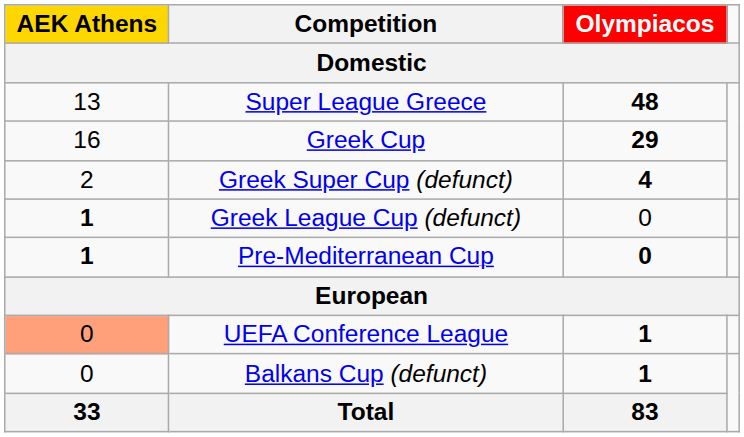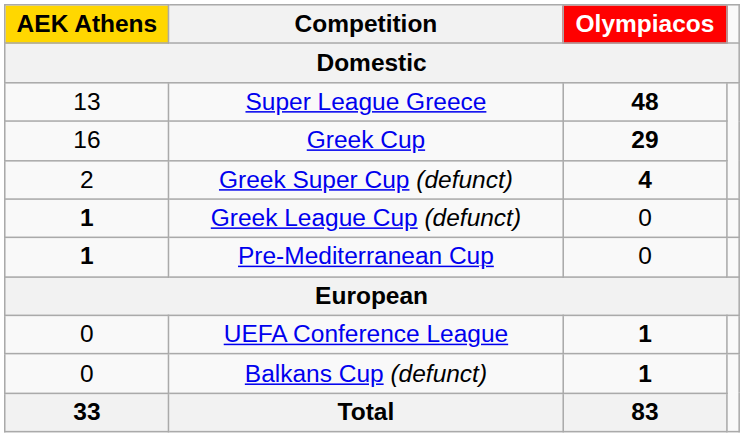(645, 256) bold -> (645, 256) normal
(87, 334) lightsalmon background -> (87, 334) no background
